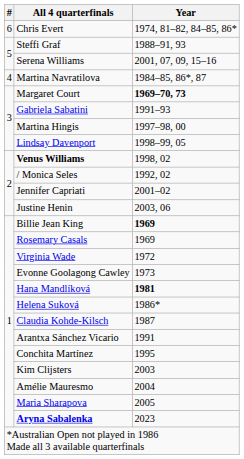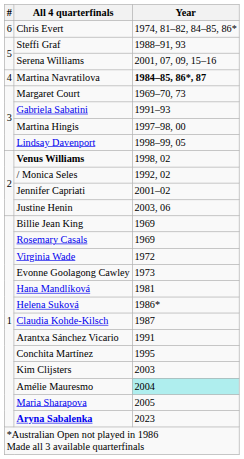(170, 77) normal -> (170, 77) bold
(160, 94) bold -> (160, 94) normal
(145, 223) bold -> (145, 223) normal
(145, 288) bold -> (145, 288) normal
(145, 386) no background -> (145, 386) paleturquoise background
